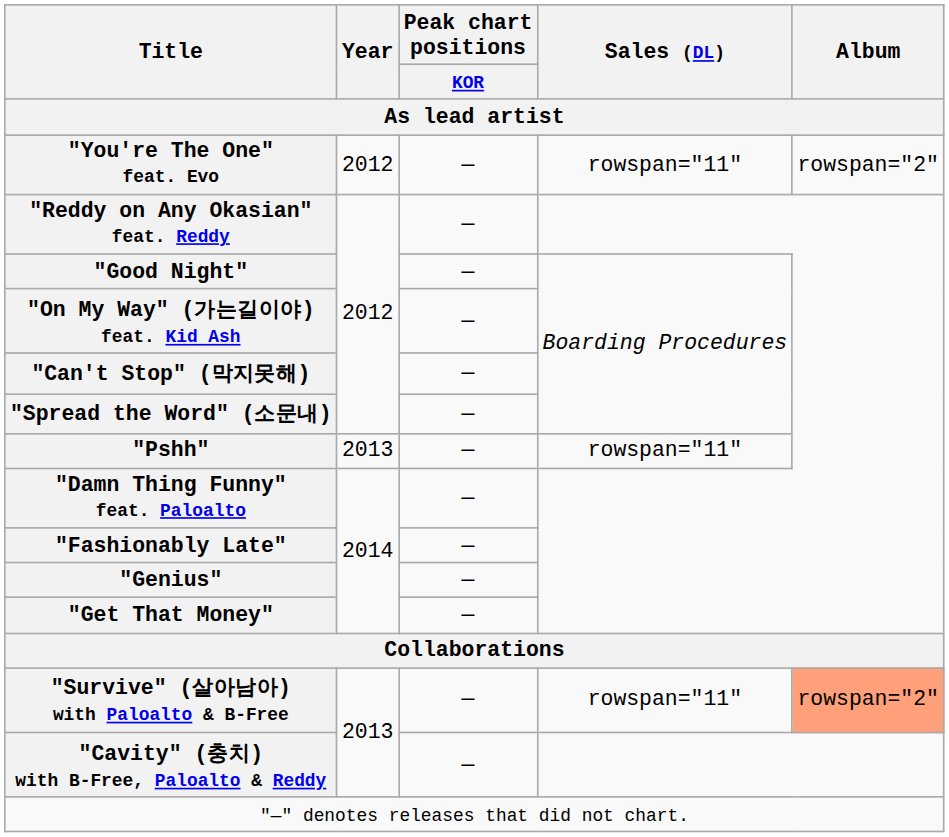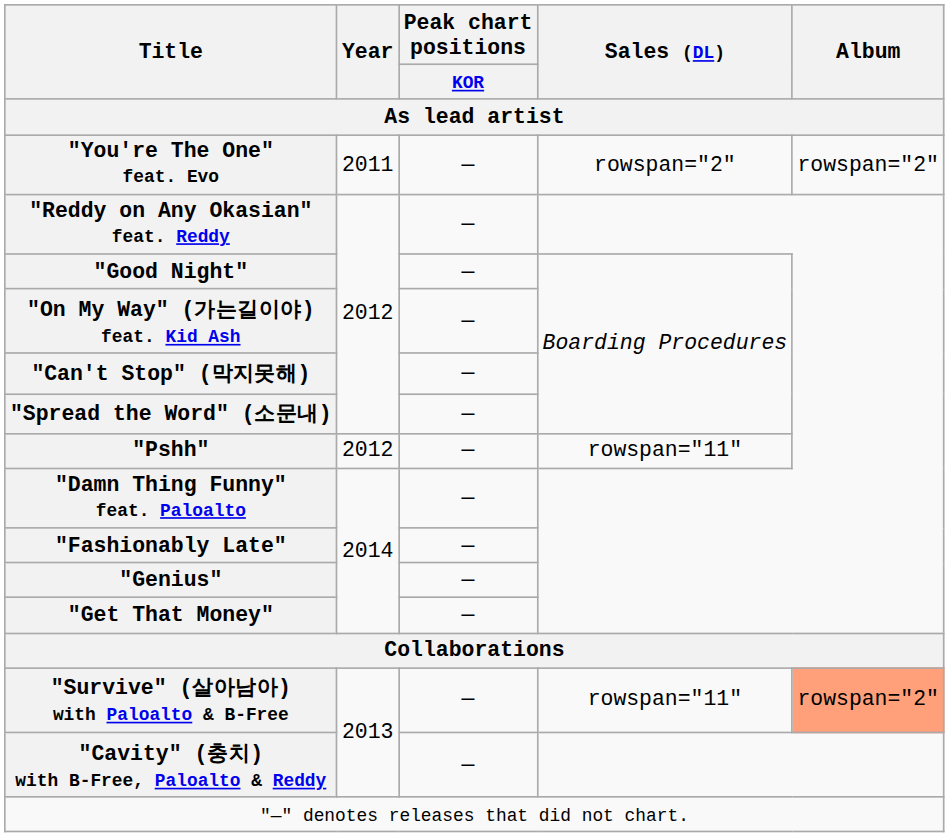(368, 164) 2012 -> (368, 164) 2011
(665, 164) rowspan="11" -> (665, 164) rowspan="2"
(368, 451) 2013 -> (368, 451) 2012
